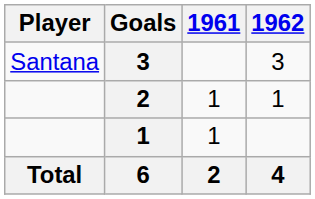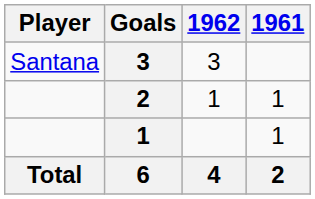columns swapped: (214, 23) <-> (278, 23)
